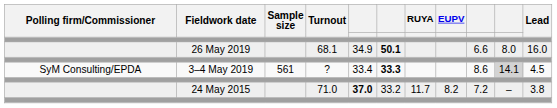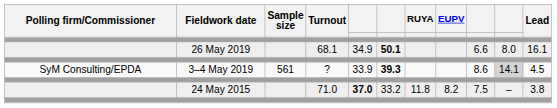(537, 50) 16.0 -> (537, 50) 16.1
(362, 70) 33.4 -> (362, 70) 33.9
(391, 70) 33.3 -> (391, 70) 39.3
(420, 90) 11.7 -> (420, 90) 11.8
(481, 90) 7.2 -> (481, 90) 7.5
